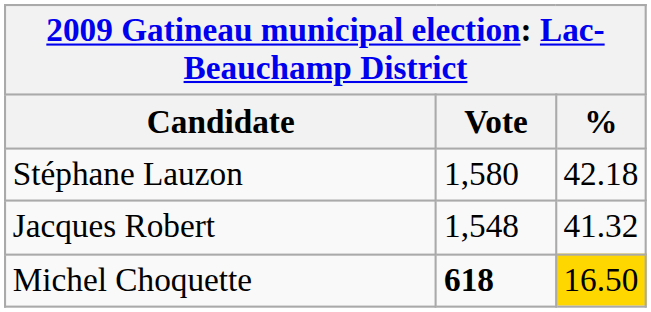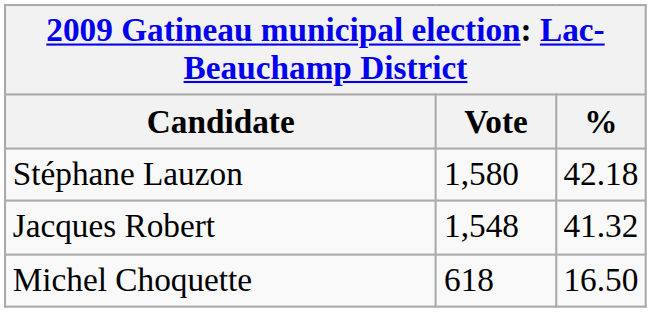(469, 279) bold -> (469, 279) normal
(601, 279) gold background -> (601, 279) no background
